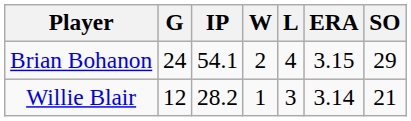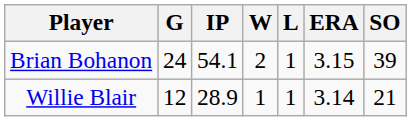(291, 60) 4 -> (291, 60) 1
(385, 60) 29 -> (385, 60) 39
(218, 97) 28.2 -> (218, 97) 28.9
(291, 97) 3 -> (291, 97) 1
